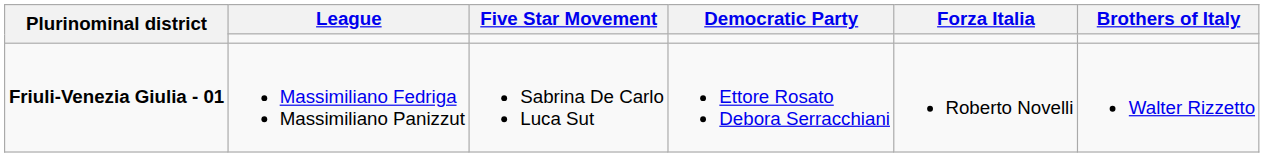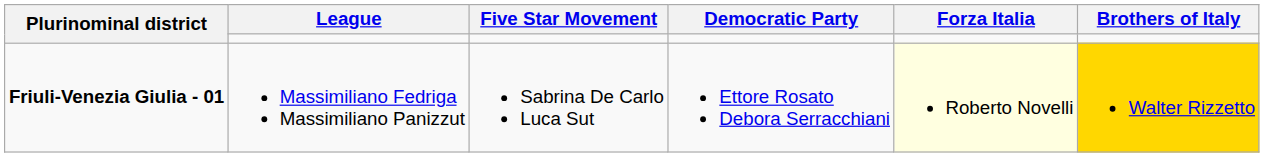(986, 108) no background -> (986, 108) lightyellow background
(1169, 108) no background -> (1169, 108) gold background
